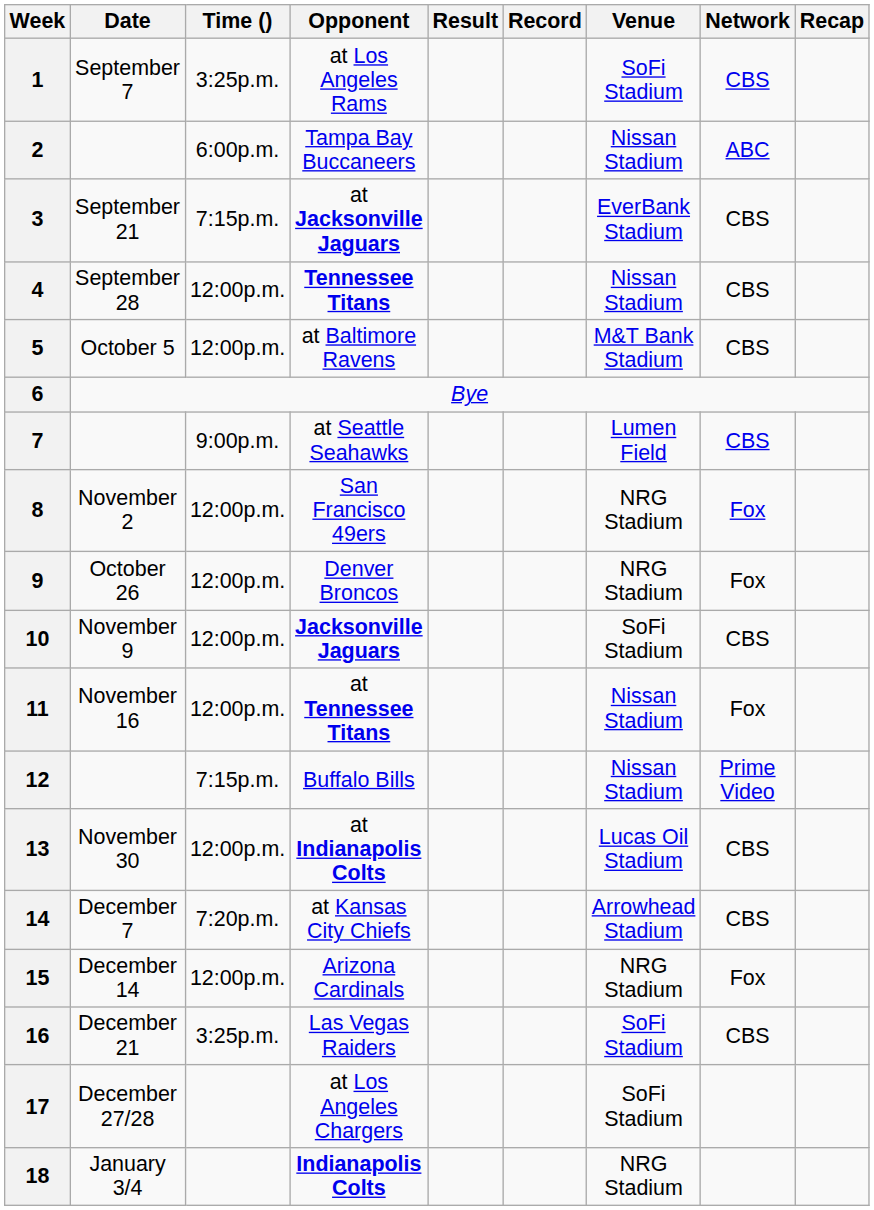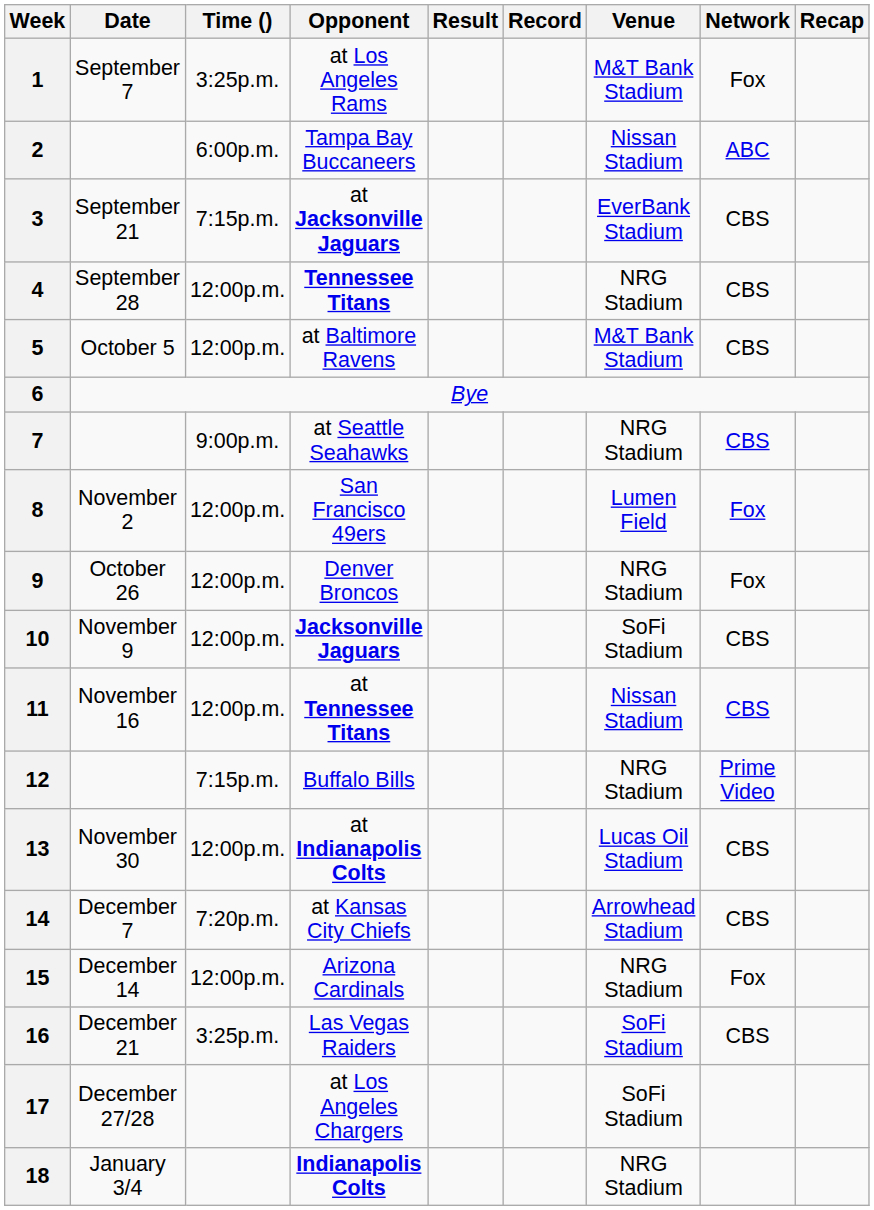(644, 79) SoFi Stadium -> (644, 79) M&T Bank Stadium
(748, 79) CBS -> (748, 79) Fox
(644, 290) Nissan Stadium -> (644, 290) NRG Stadium
(644, 440) Lumen Field -> (644, 440) NRG Stadium
(644, 510) NRG Stadium -> (644, 510) Lumen Field
(748, 709) Fox -> (748, 709) CBS
(644, 779) Nissan Stadium -> (644, 779) NRG Stadium
